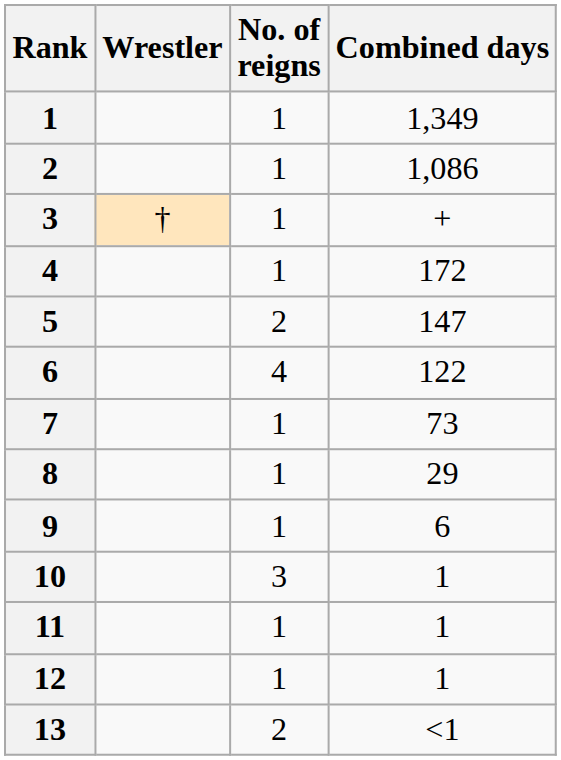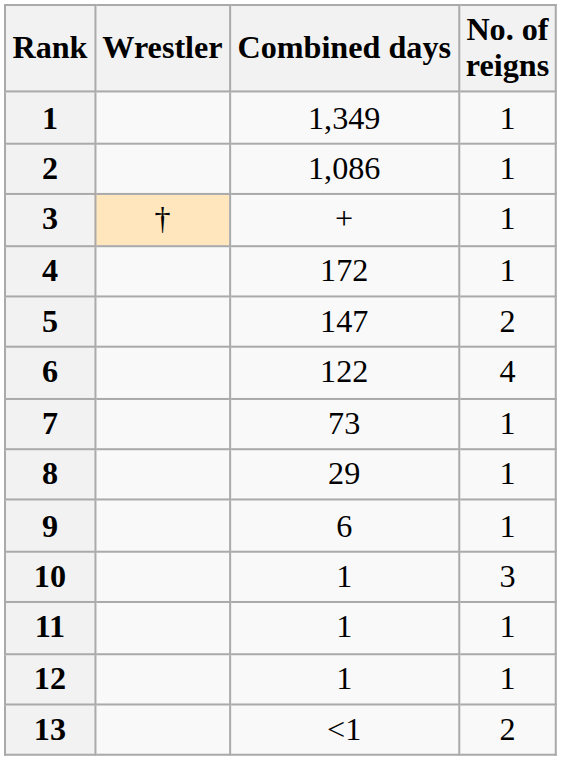columns swapped: (279, 48) <-> (442, 48)
